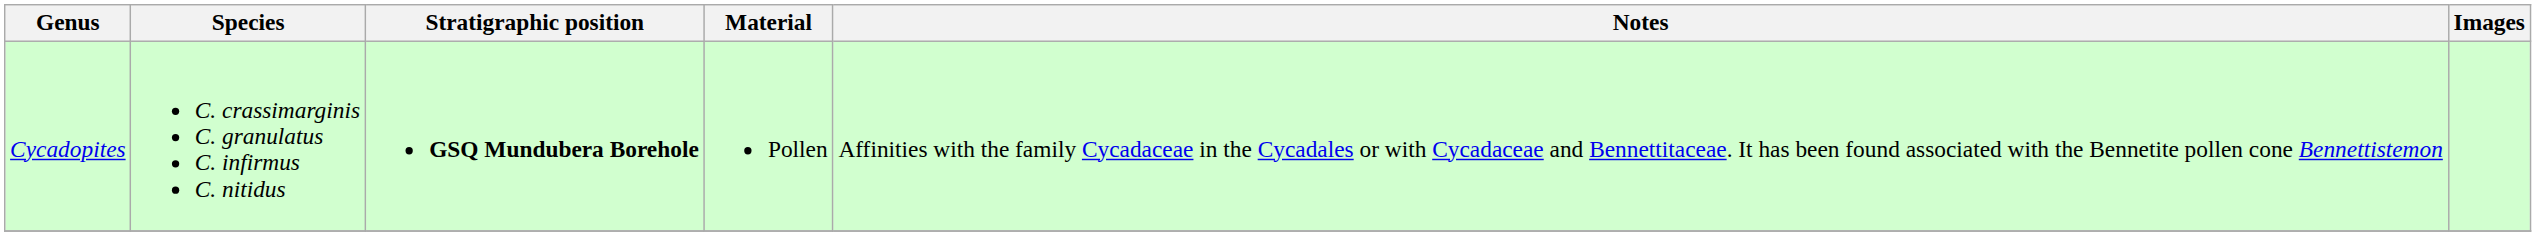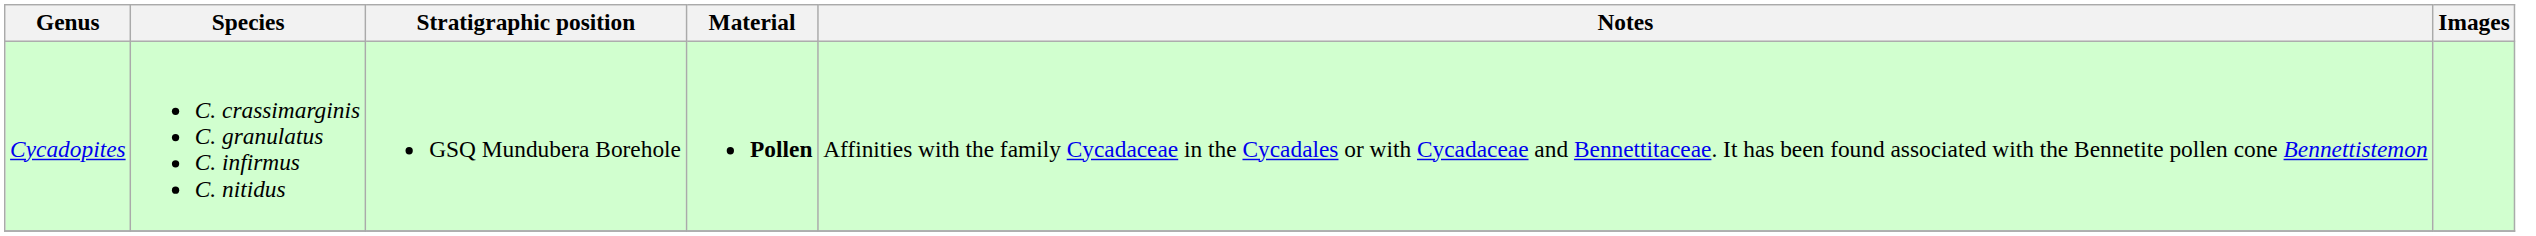(535, 149) bold -> (526, 149) normal
(769, 149) normal -> (752, 149) bold
